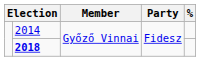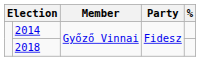(27, 47) bold -> (27, 47) normal
